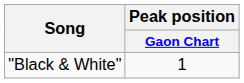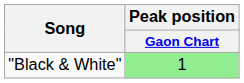(182, 65) no background -> (182, 65) lightgreen background
